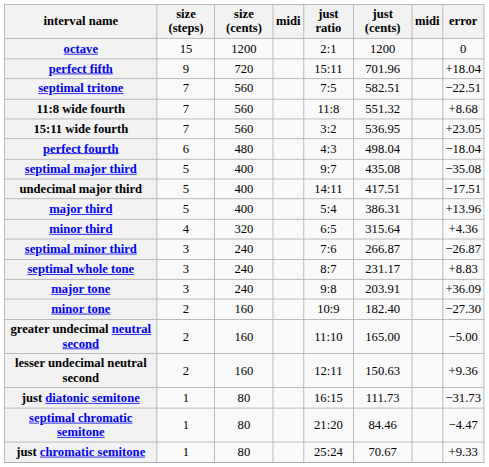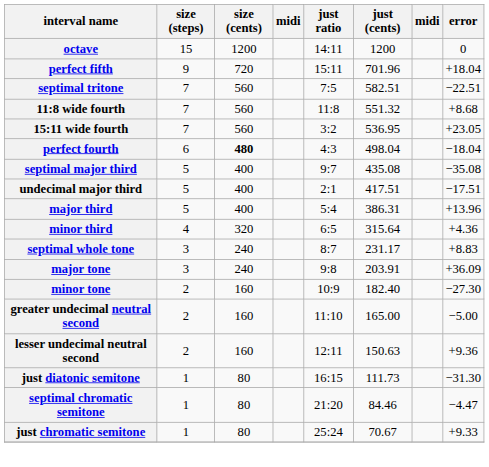(328, 48) 2:1 -> (328, 48) 14:11
(244, 149) normal -> (244, 149) bold
(328, 189) 14:11 -> (328, 189) 2:1
- row: (81, 249)
(463, 397) −31.73 -> (463, 377) −31.30
